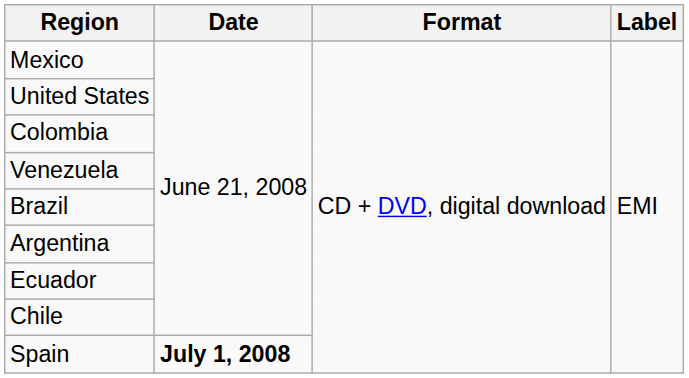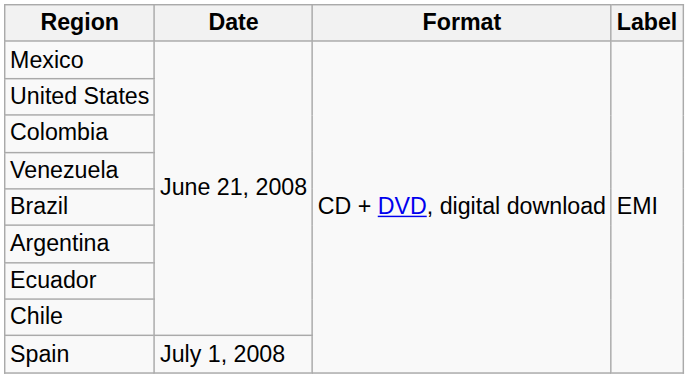(225, 354) bold -> (223, 354) normal
